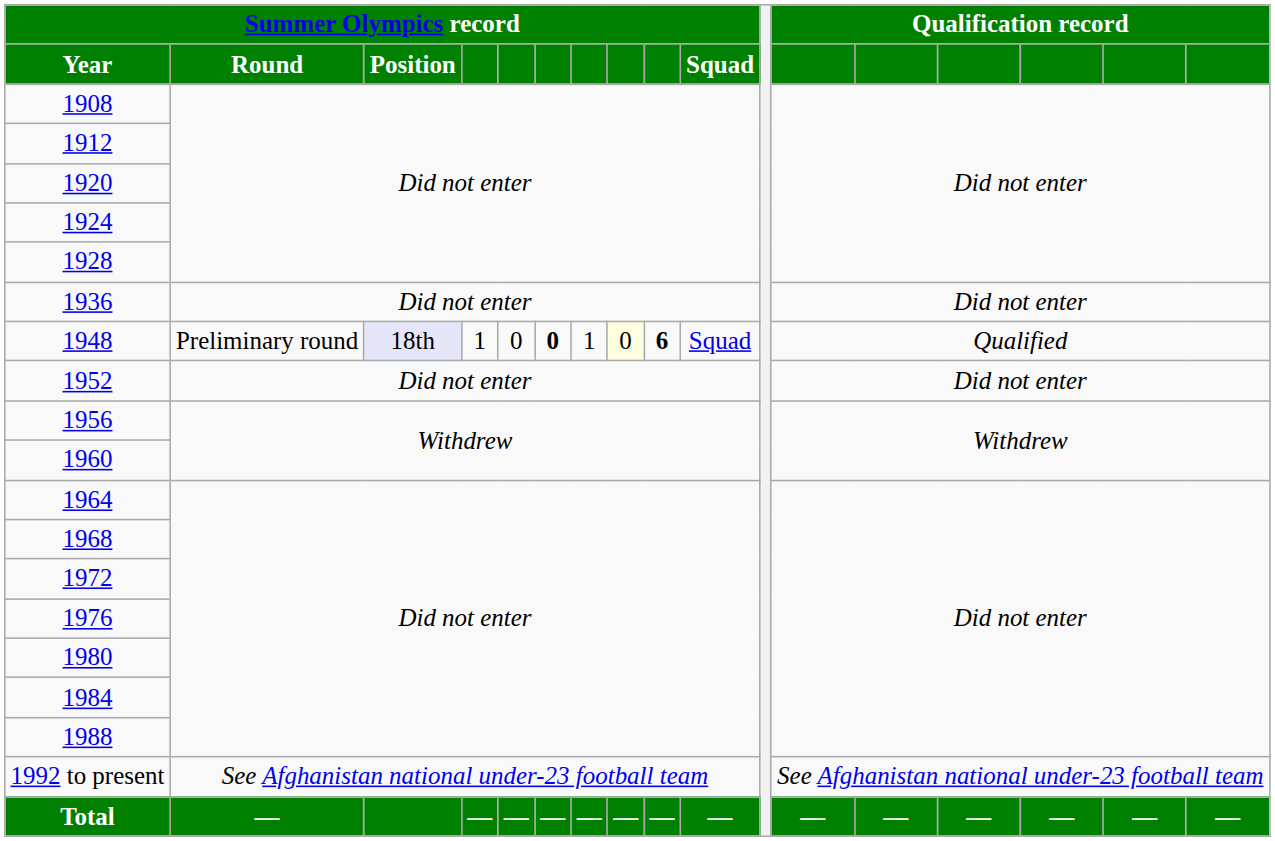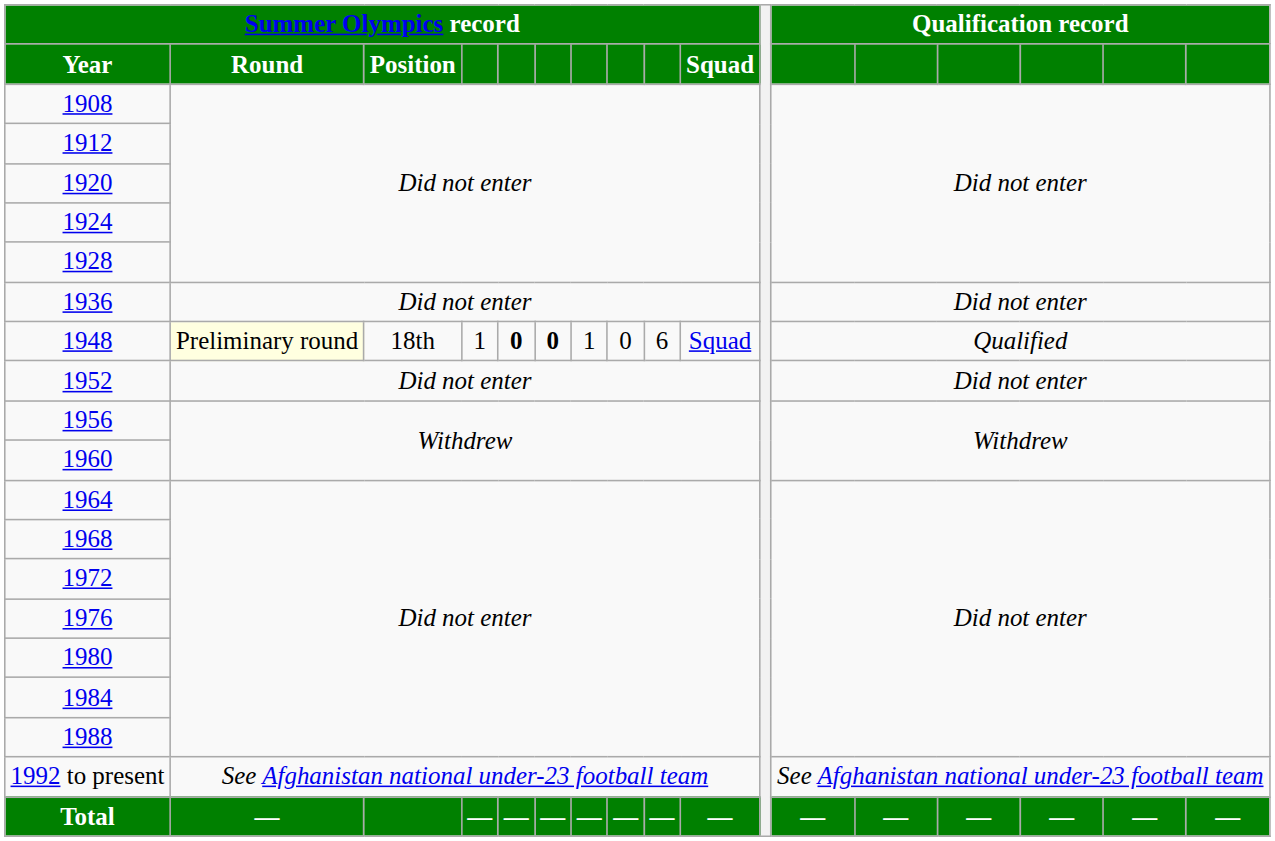(267, 340) no background -> (267, 340) lightyellow background
(413, 340) lavender background -> (413, 340) no background
(516, 340) normal -> (516, 340) bold
(626, 340) lightyellow background -> (626, 340) no background
(662, 340) bold -> (662, 340) normal
